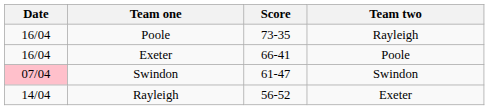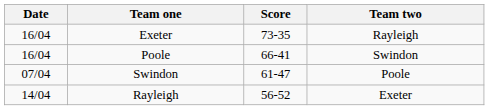(156, 34) Poole -> (156, 34) Exeter
(156, 54) Exeter -> (156, 54) Poole
(396, 54) Poole -> (396, 54) Swindon
(36, 74) pink background -> (36, 74) no background
(396, 74) Swindon -> (396, 74) Poole
